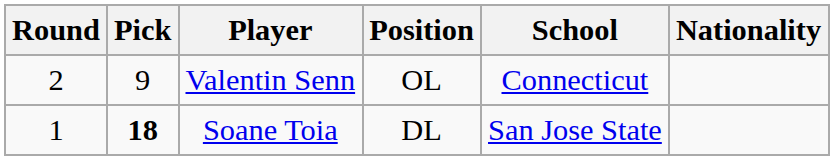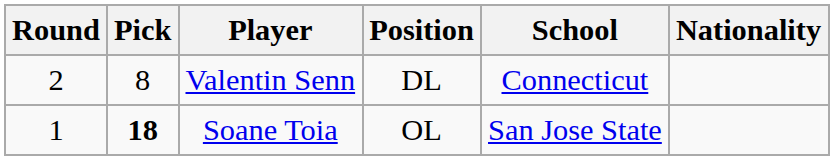(143, 79) 9 -> (143, 79) 8
(422, 79) OL -> (422, 79) DL
(422, 130) DL -> (422, 130) OL
